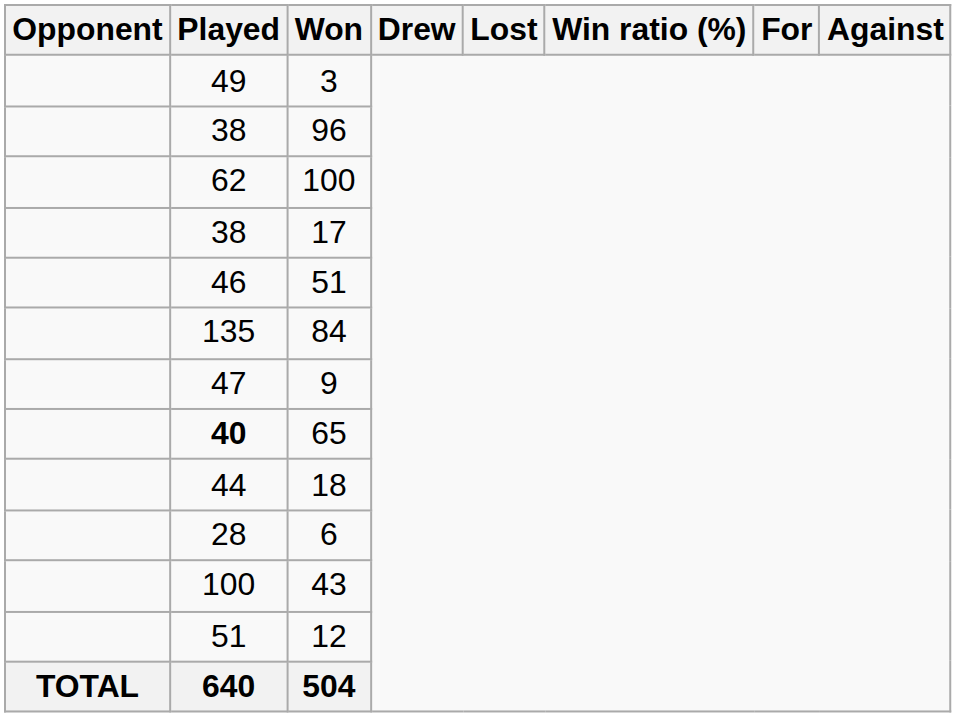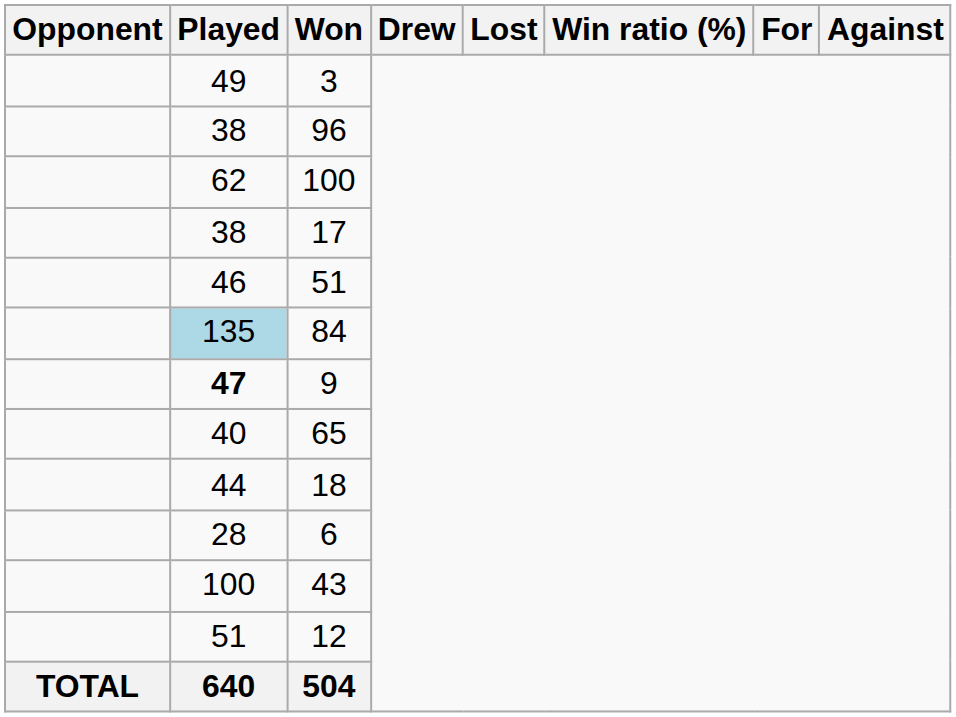(229, 332) no background -> (229, 332) lightblue background
(229, 383) normal -> (229, 383) bold
(229, 433) bold -> (229, 433) normal
